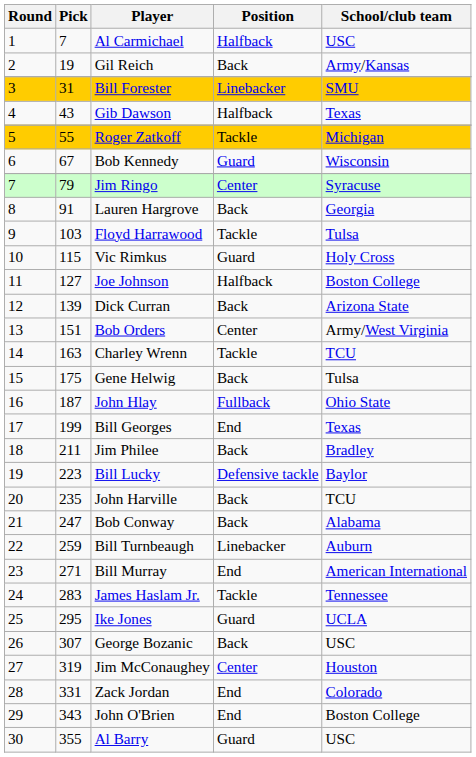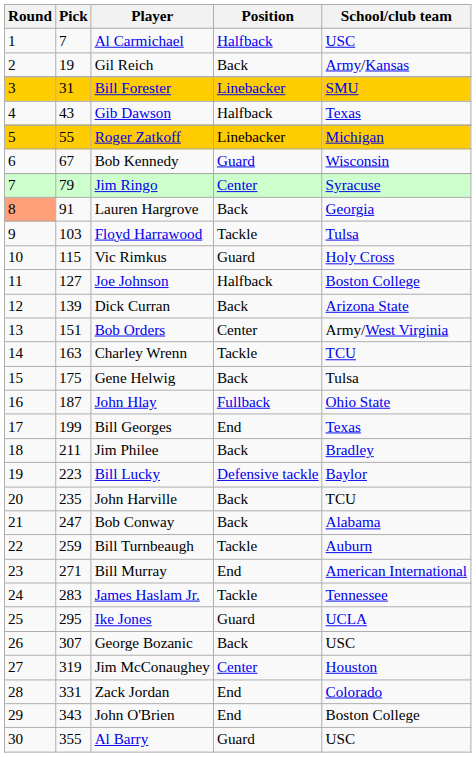(237, 137) Tackle -> (251, 137) Linebacker
(12, 209) no background -> (12, 209) lightsalmon background
(251, 546) Linebacker -> (237, 546) Tackle
